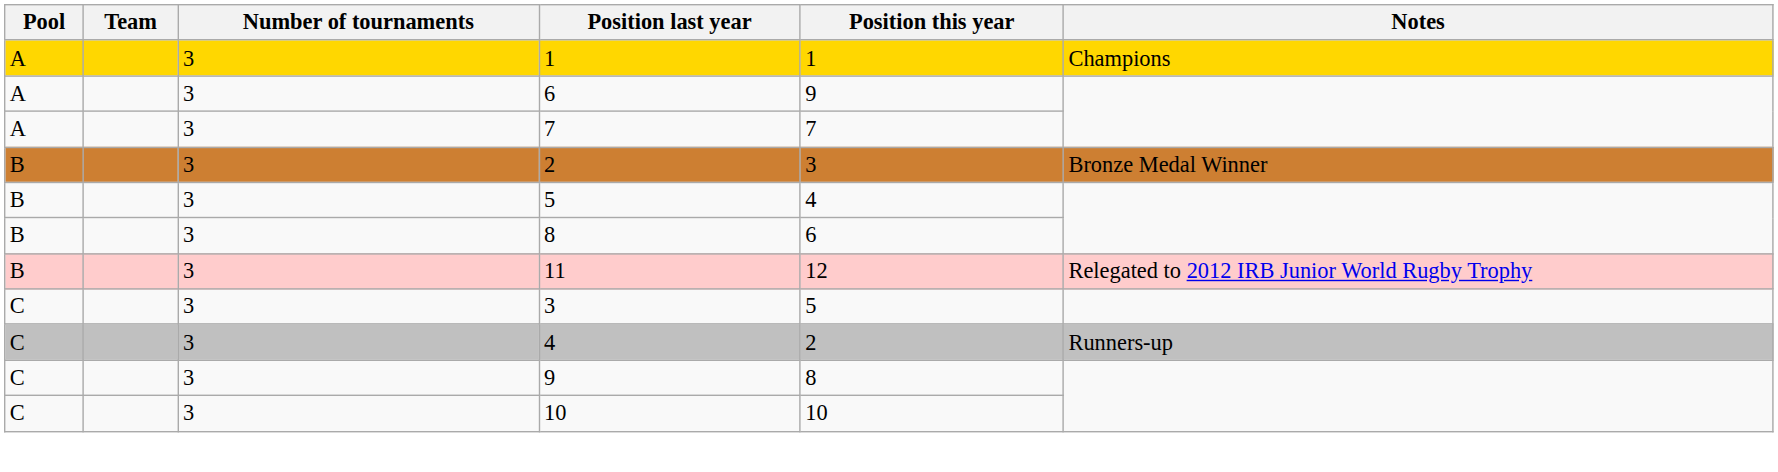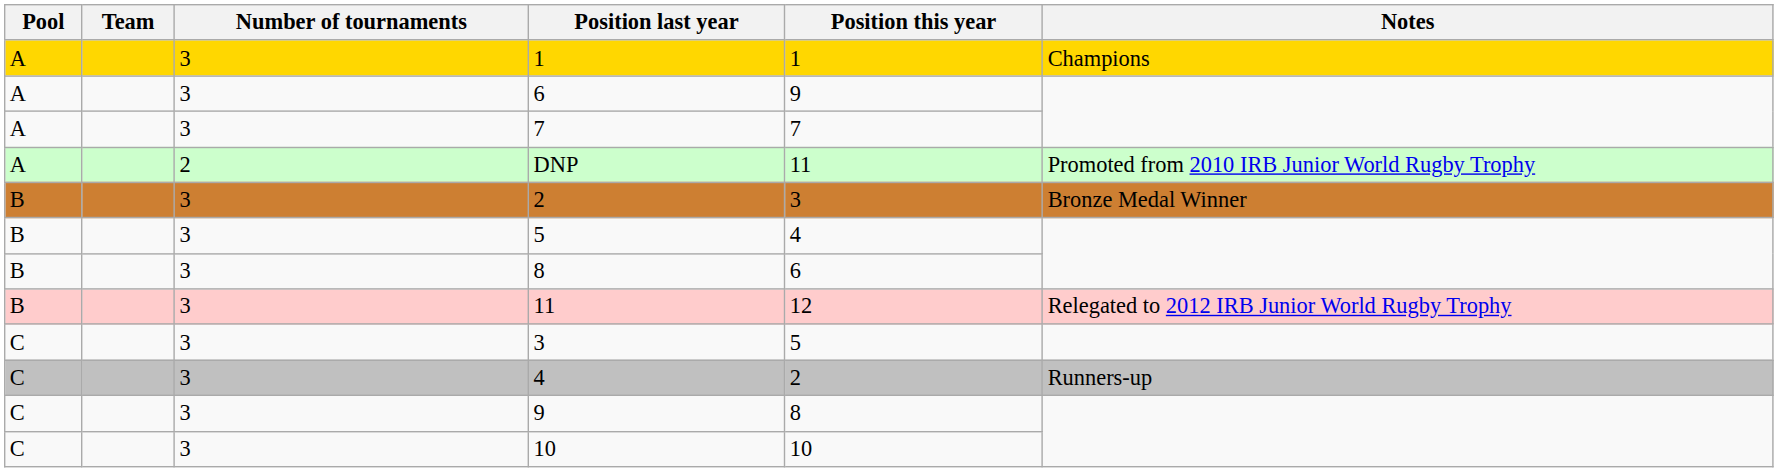+ row: (556, 164)
